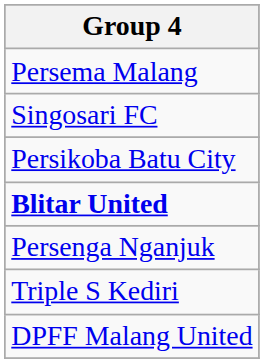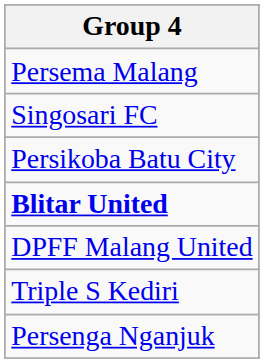(113, 247) Persenga Nganjuk -> (132, 247) DPFF Malang United
(132, 335) DPFF Malang United -> (113, 335) Persenga Nganjuk
